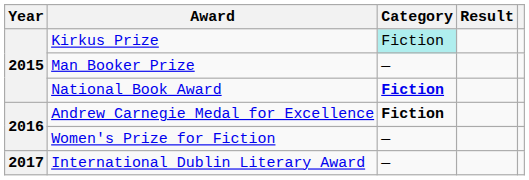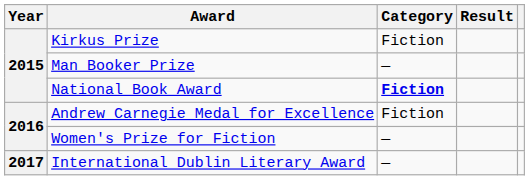(413, 41) paleturquoise background -> (413, 41) no background
(413, 114) bold -> (413, 114) normal
